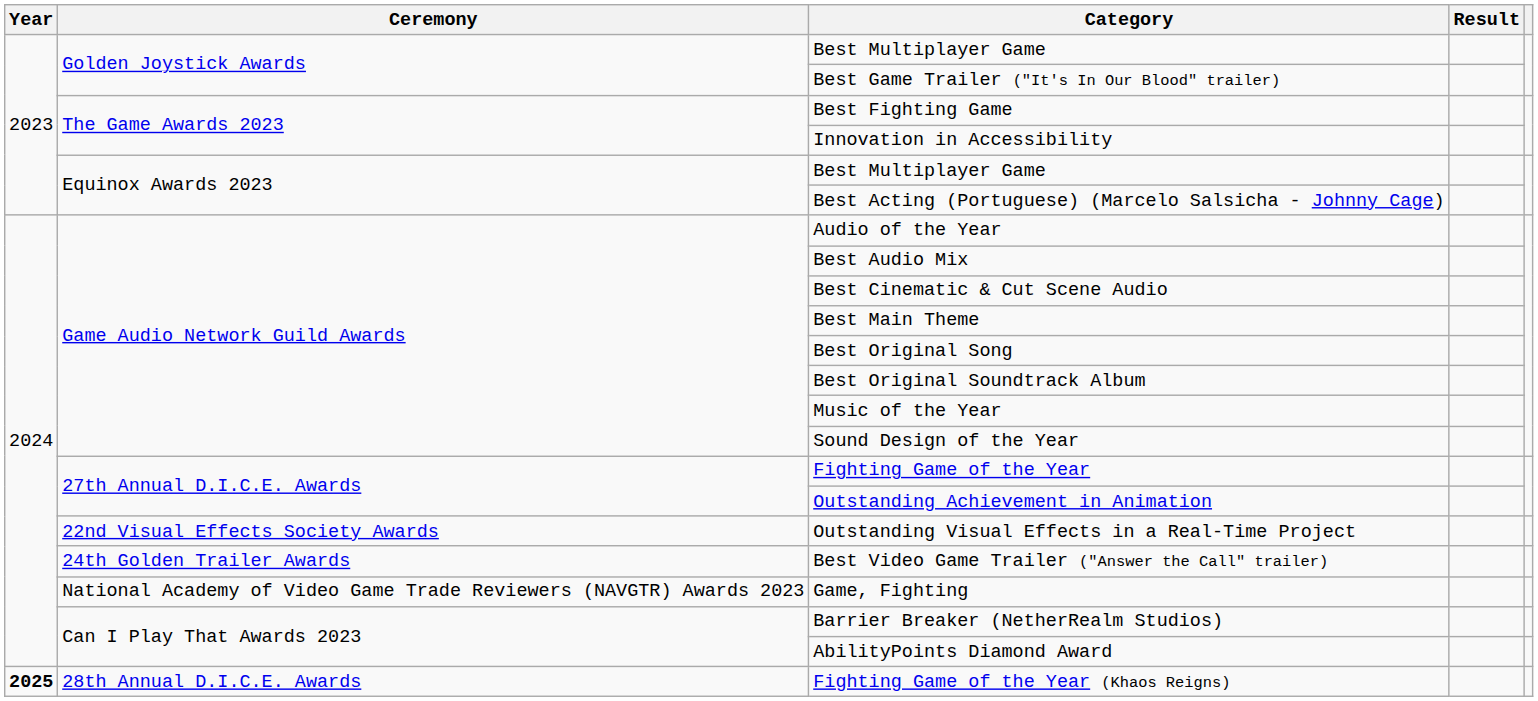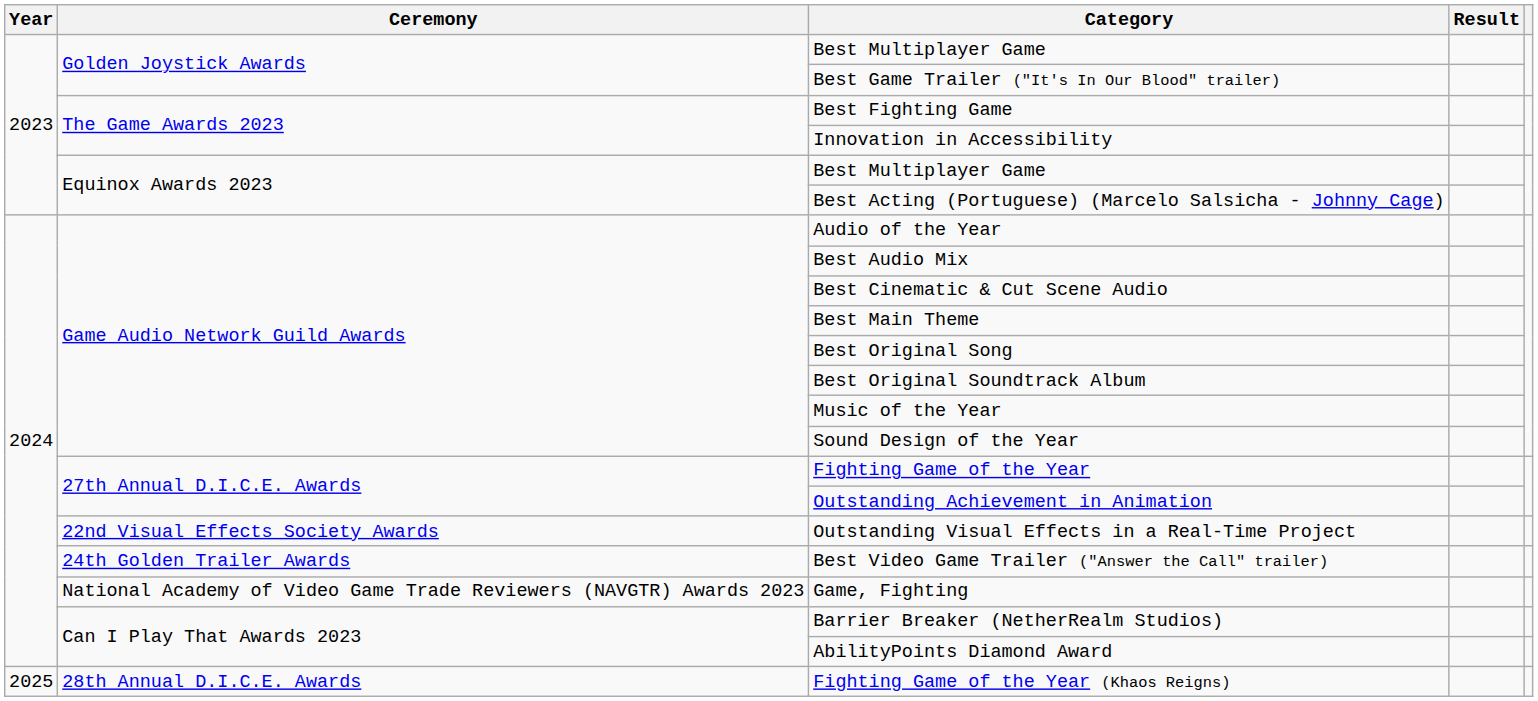(31, 682) bold -> (31, 682) normal
